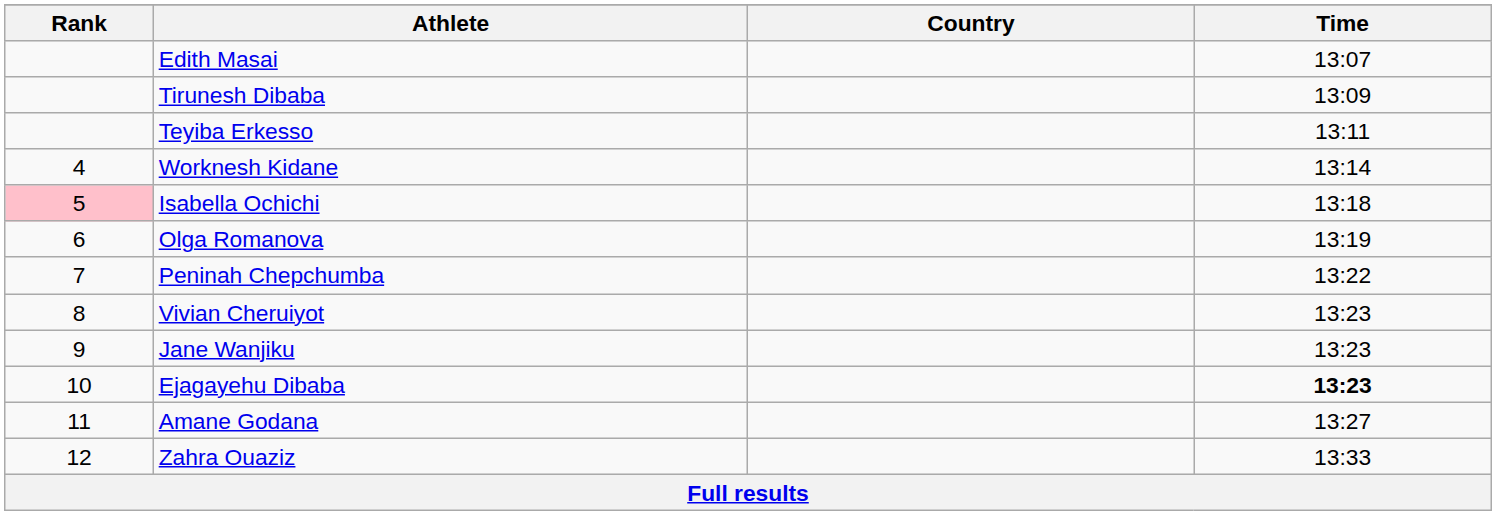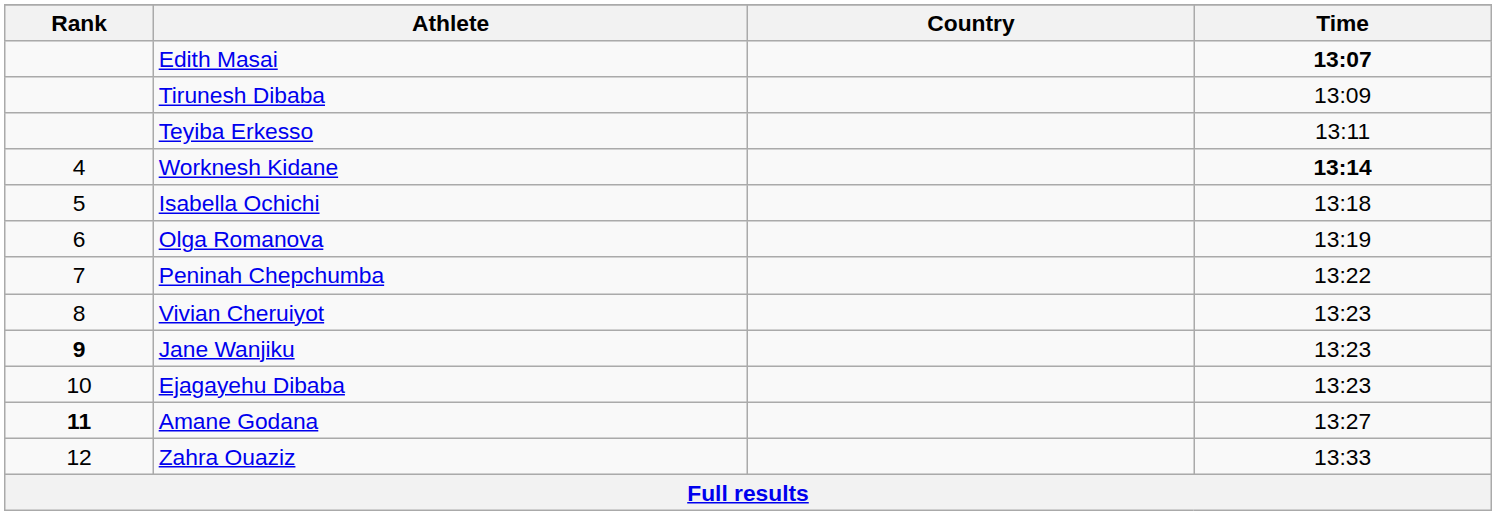(1343, 59) normal -> (1343, 59) bold
(1343, 167) normal -> (1343, 167) bold
(79, 203) pink background -> (79, 203) no background
(79, 348) normal -> (79, 348) bold
(1343, 384) bold -> (1343, 384) normal
(79, 420) normal -> (79, 420) bold
